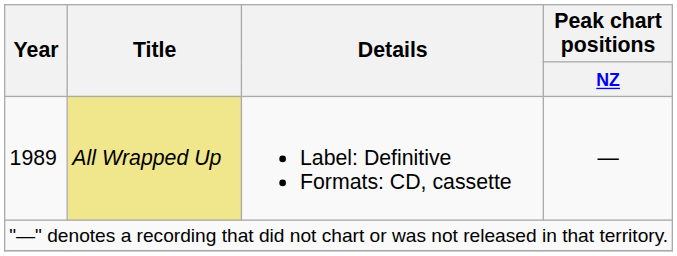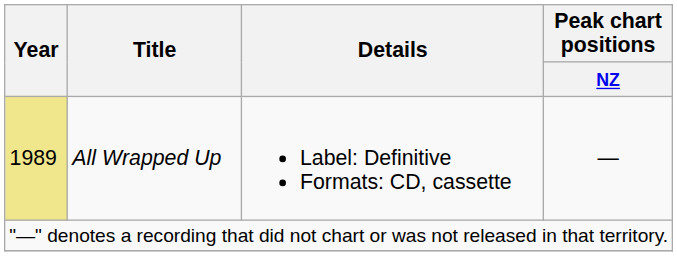(33, 158) no background -> (33, 158) khaki background
(147, 158) khaki background -> (147, 158) no background
